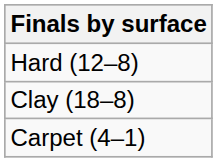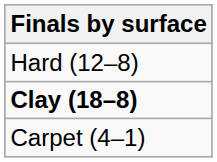(73, 100) normal -> (74, 100) bold
